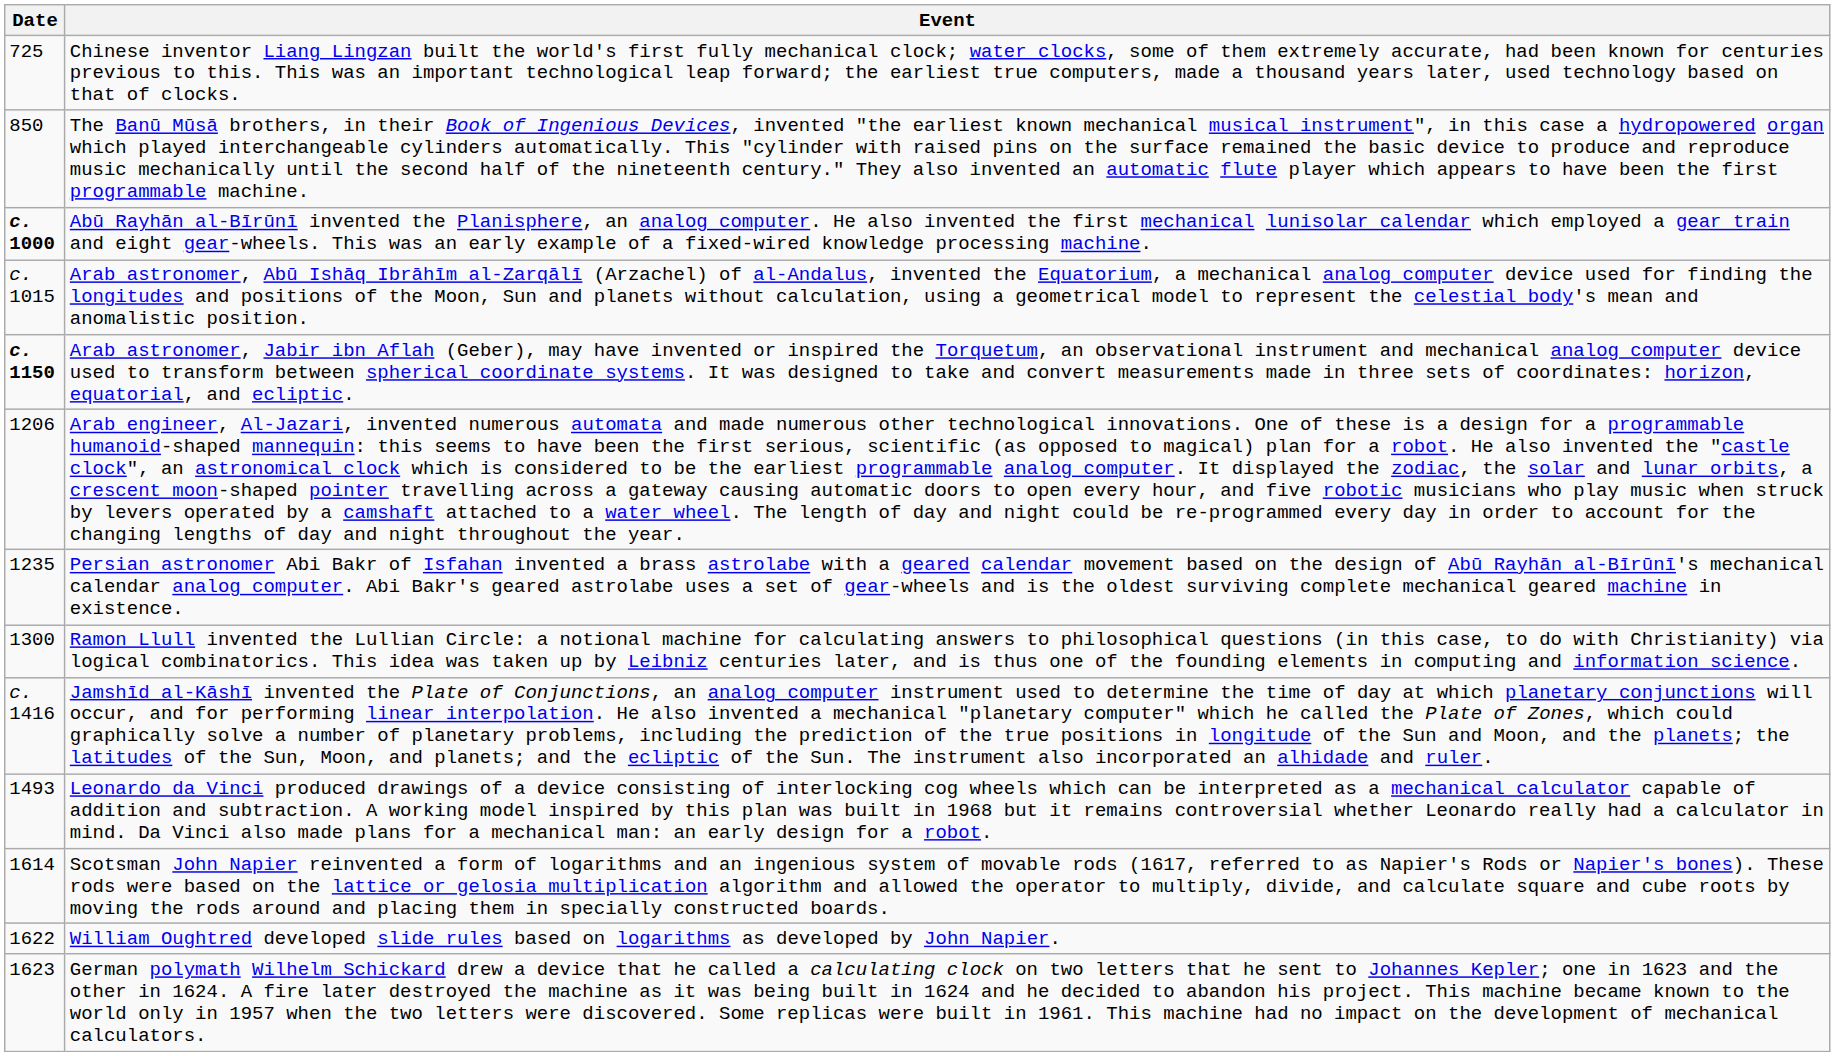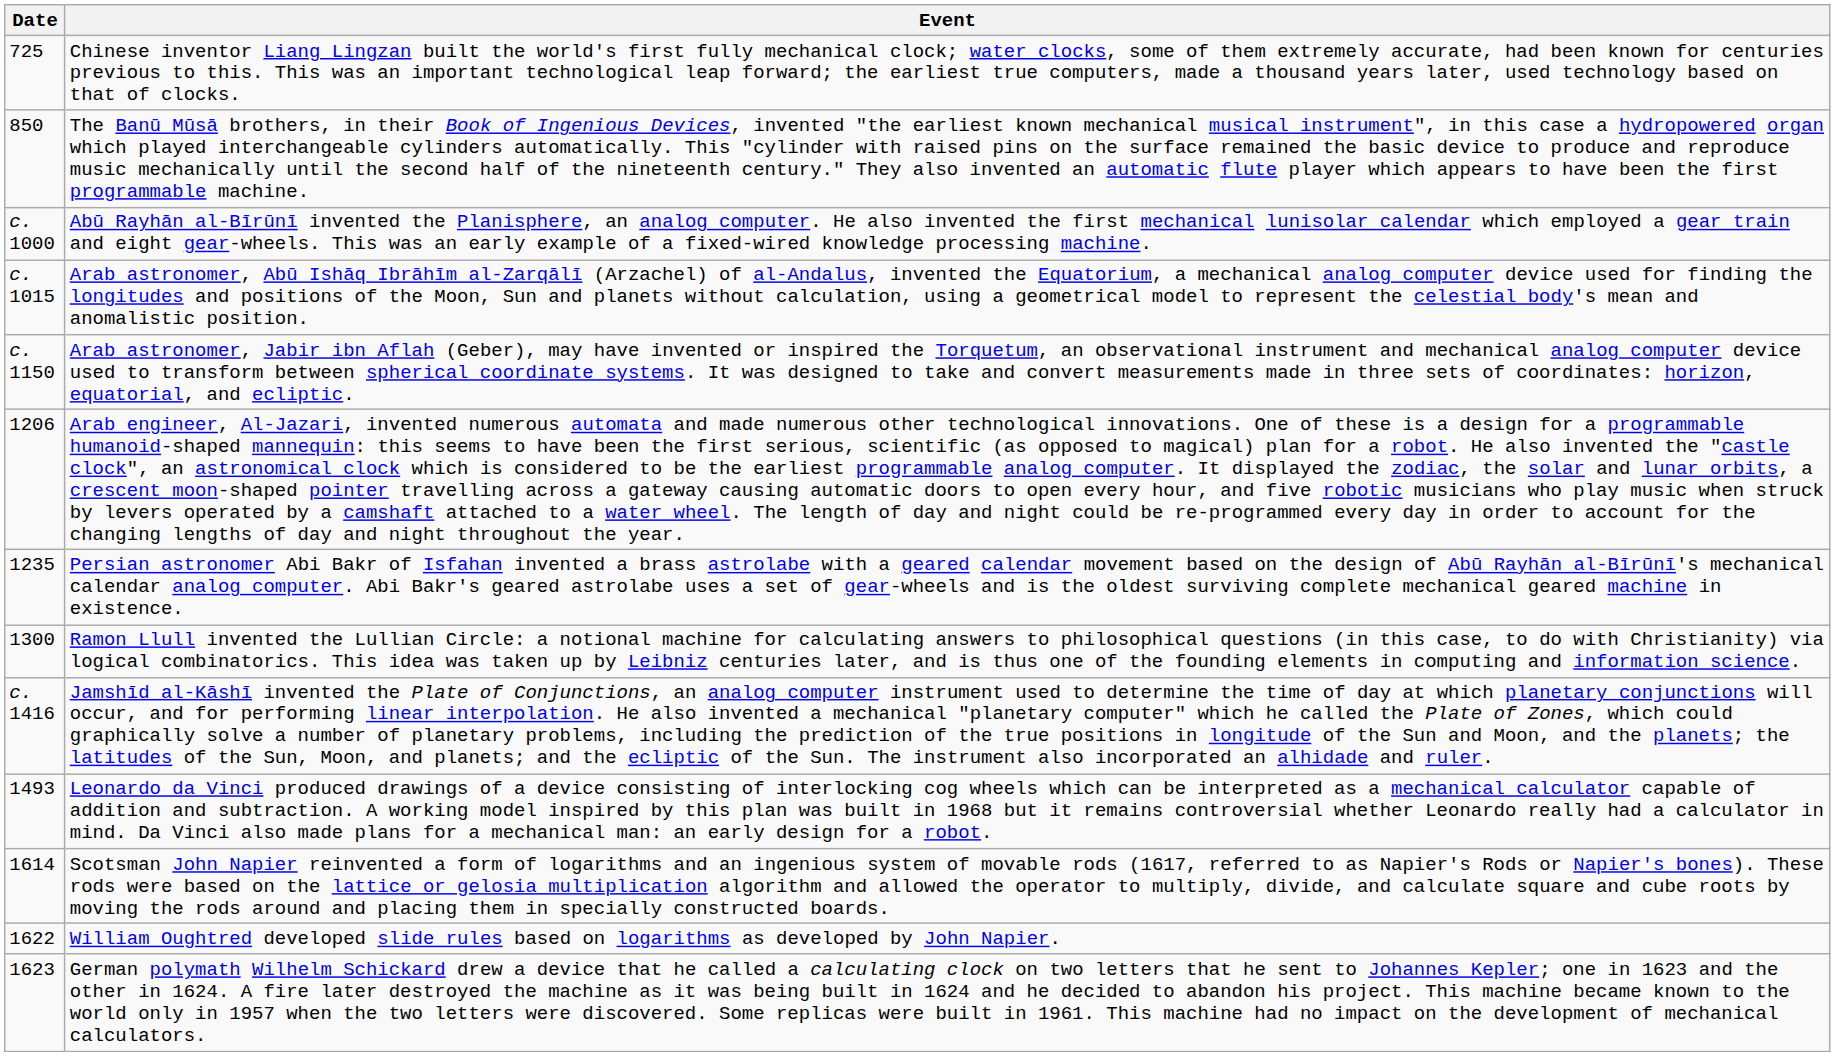(32, 233) bold -> (32, 233) normal
(32, 361) bold -> (32, 361) normal
